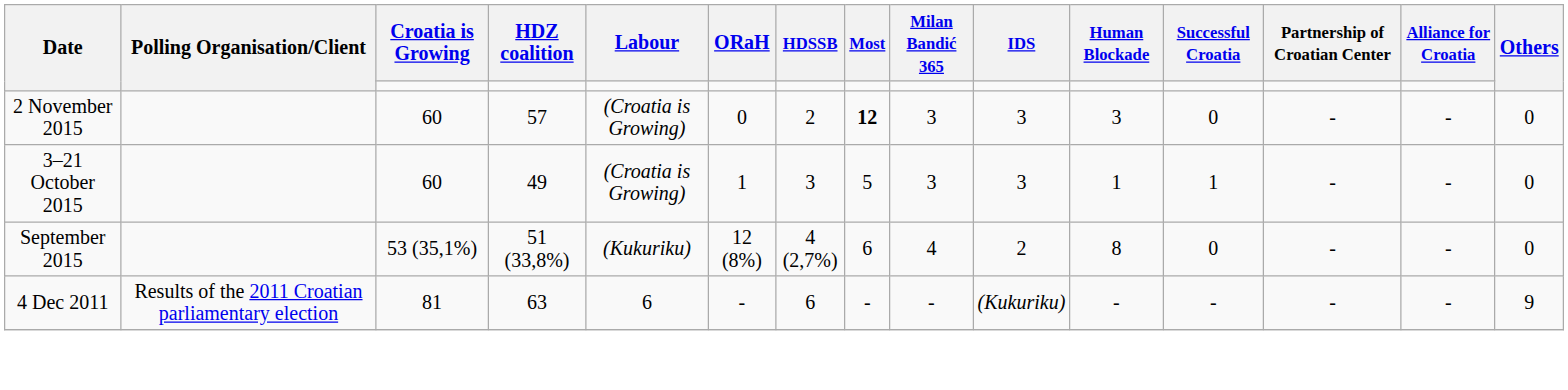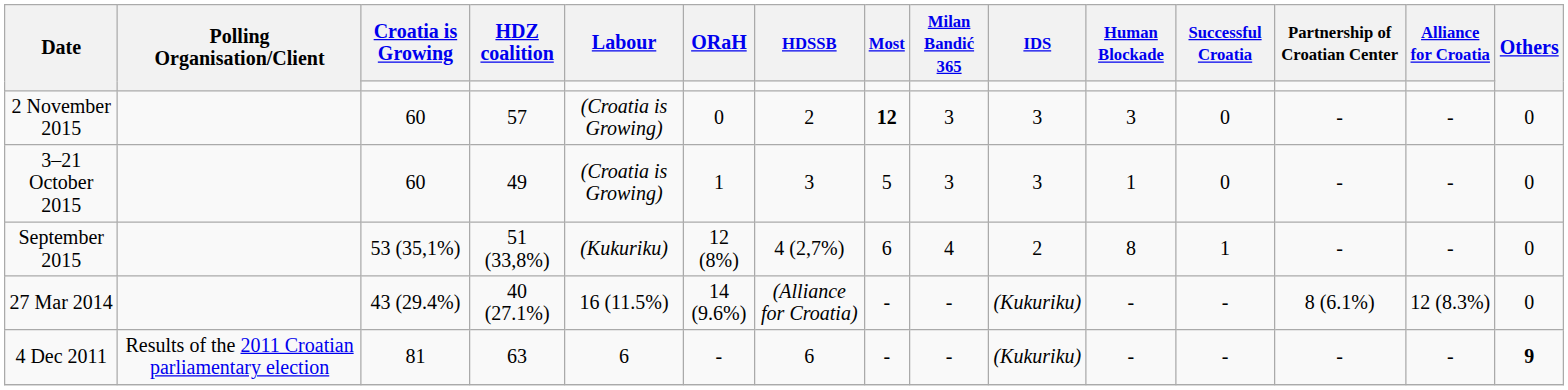(1213, 183) 1 -> (1225, 183) 0
(1213, 248) 0 -> (1225, 248) 1
+ row: (61, 302)
(1529, 302) normal -> (1529, 356) bold
